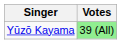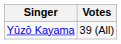(97, 30) lightgreen background -> (97, 30) no background
